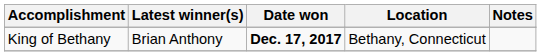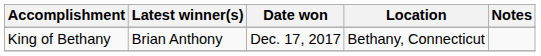(296, 39) bold -> (296, 39) normal
